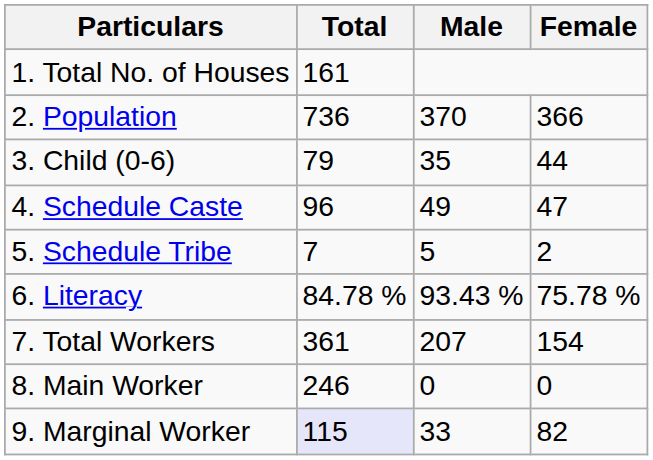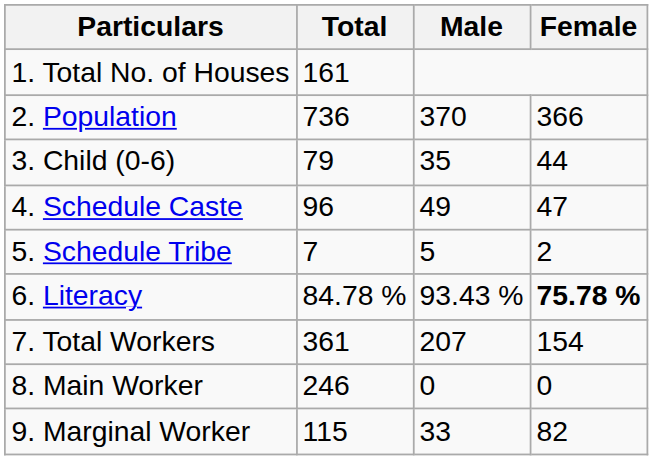(589, 296) normal -> (589, 296) bold
(325, 431) lavender background -> (325, 431) no background
